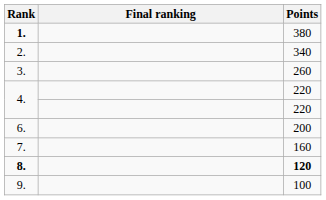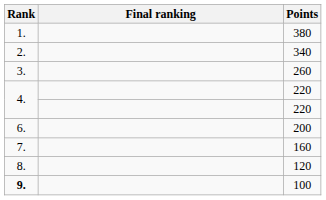(21, 33) bold -> (21, 33) normal
(21, 166) bold -> (21, 166) normal
(302, 166) bold -> (302, 166) normal
(21, 185) normal -> (21, 185) bold
